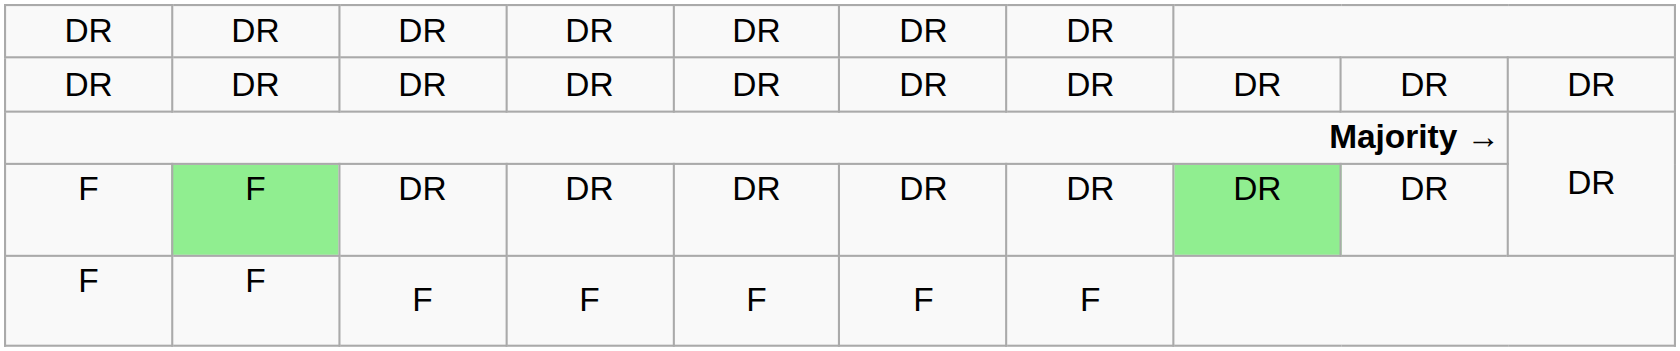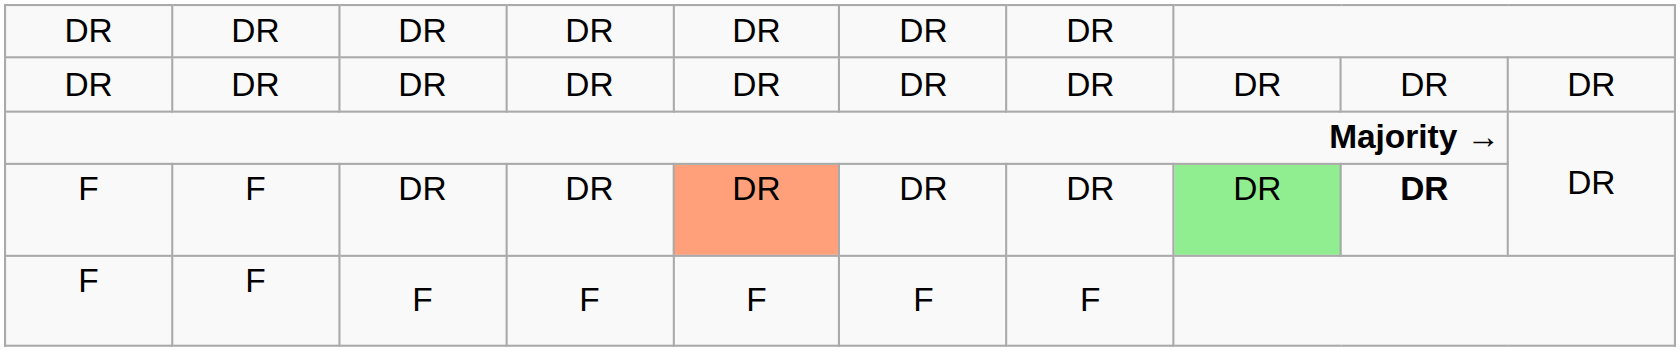(255, 190) lightgreen background -> (255, 190) no background
(756, 190) no background -> (756, 190) lightsalmon background
(1424, 190) normal -> (1424, 190) bold
